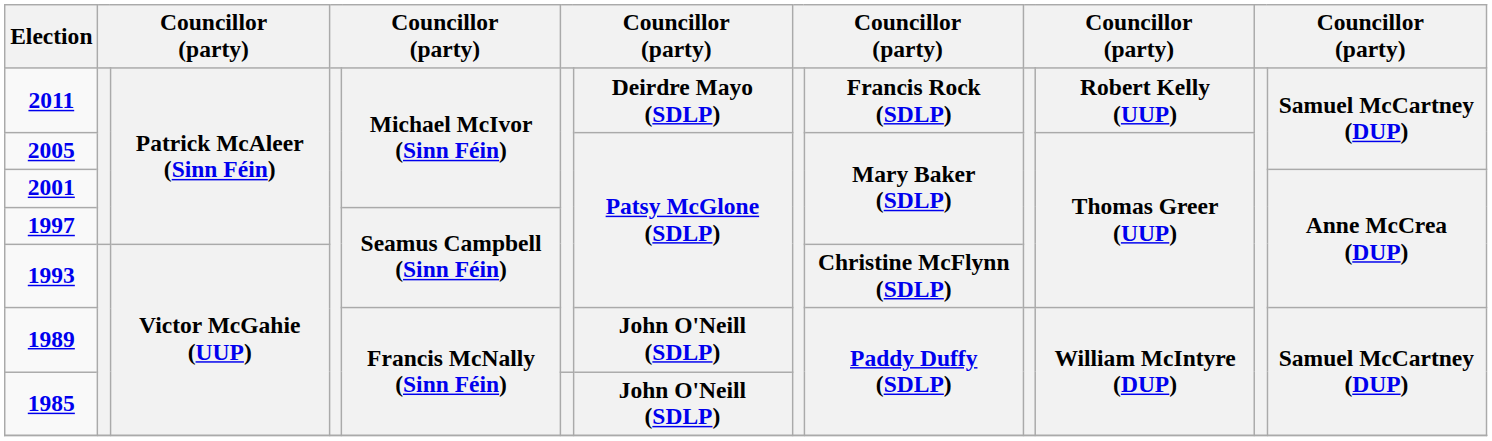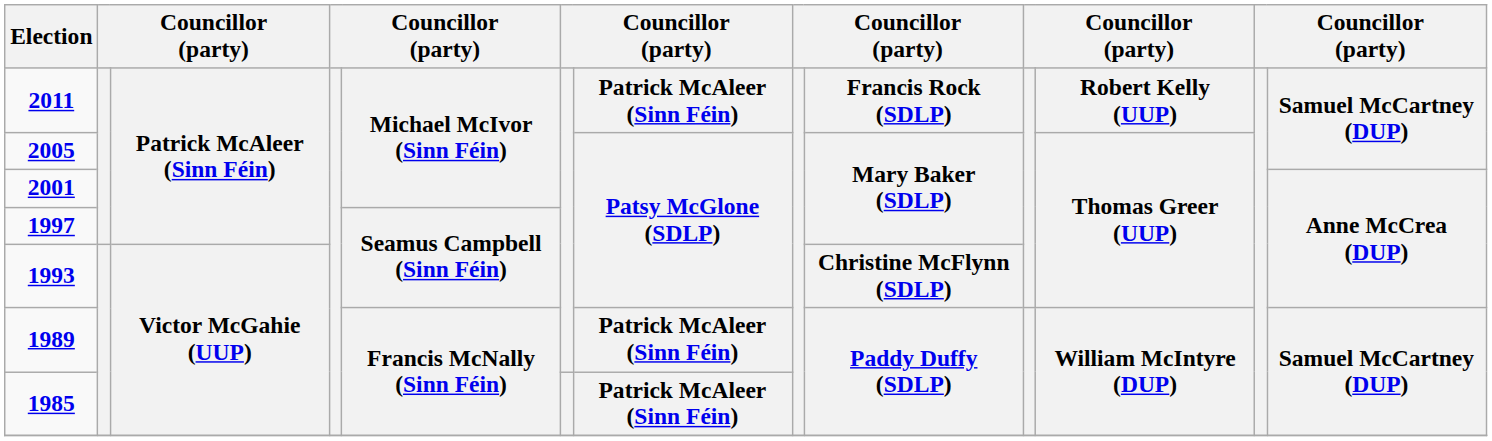(682, 100) Deirdre Mayo (SDLP) -> (682, 100) Patrick McAleer (Sinn Féin)
(682, 339) John O'Neill (SDLP) -> (682, 339) Patrick McAleer (Sinn Féin)
(682, 403) John O'Neill (SDLP) -> (682, 403) Patrick McAleer (Sinn Féin)
